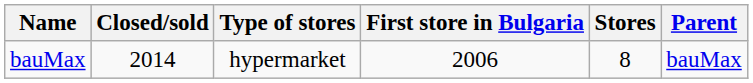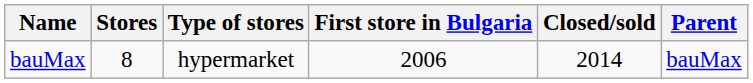columns swapped: (625, 22) <-> (153, 22)
